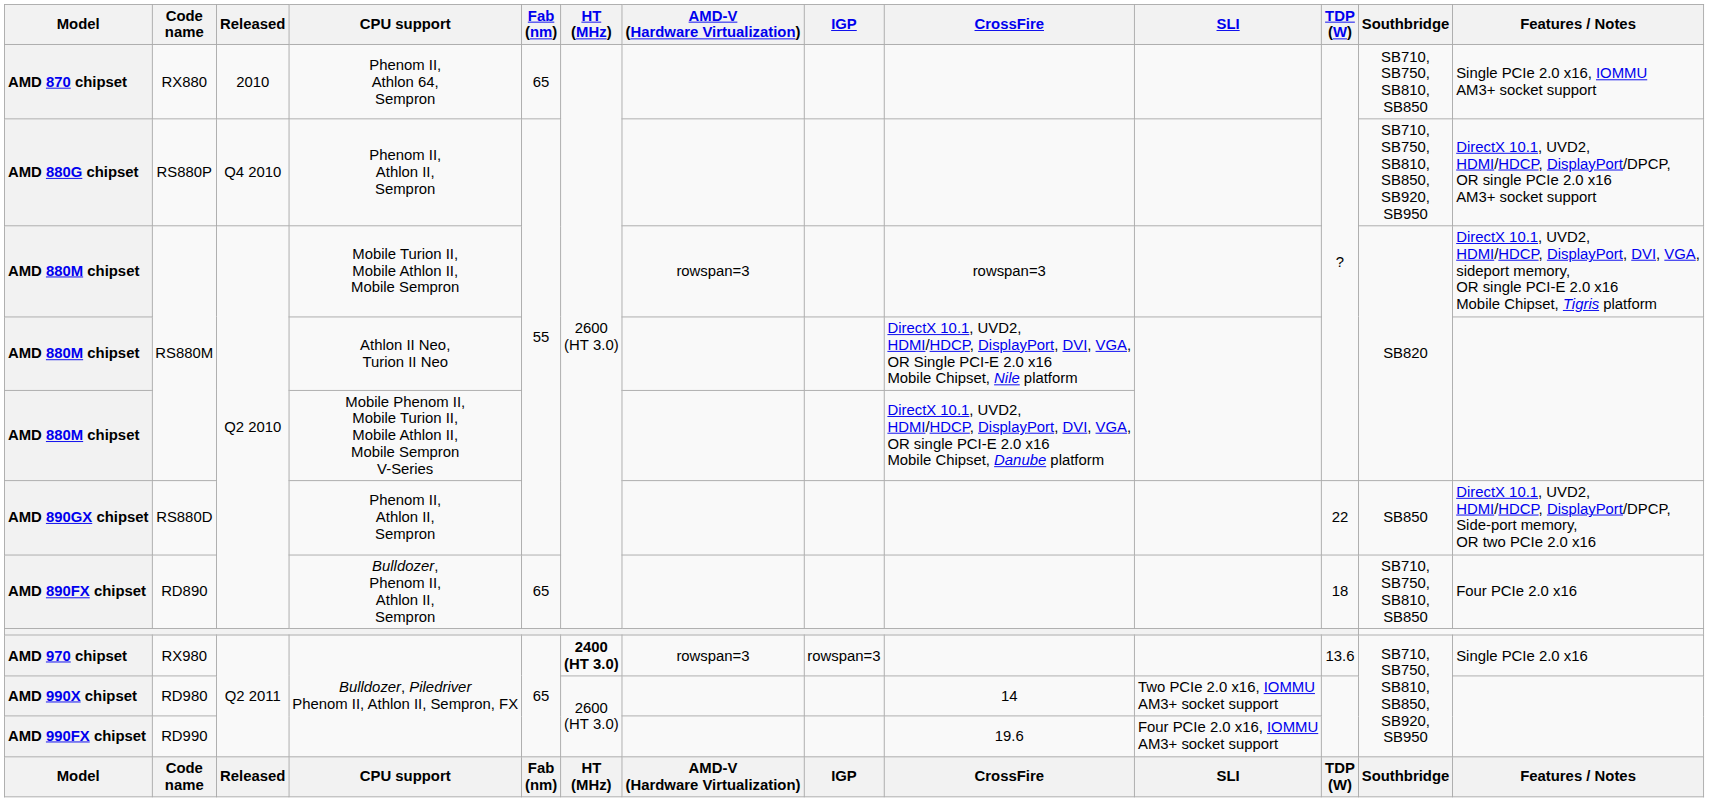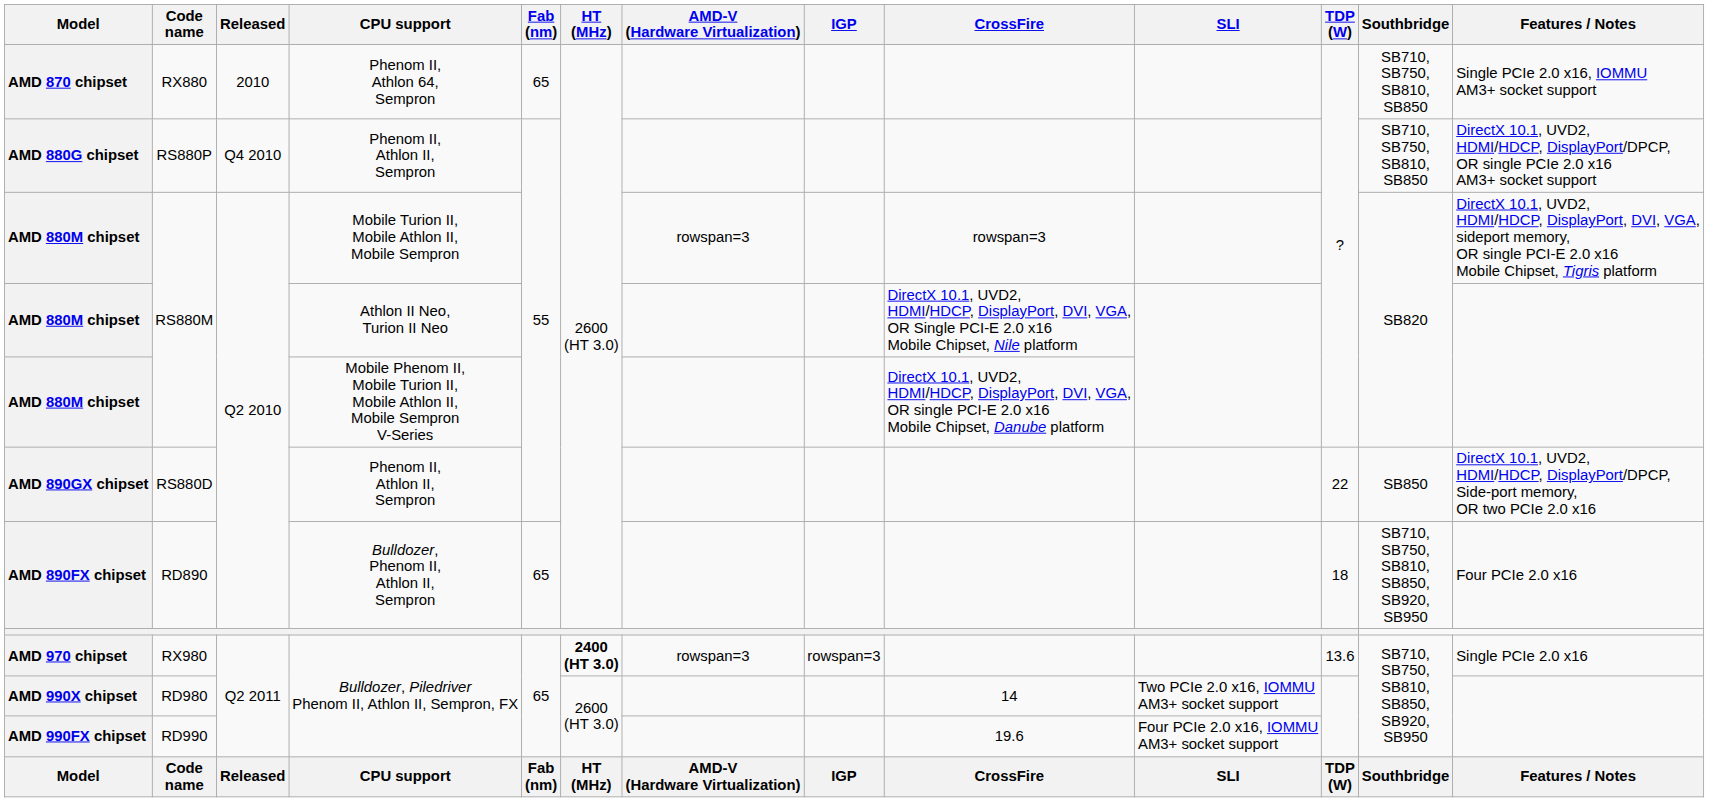(1406, 172) SB710, SB750, SB810, SB850, SB920, SB950 -> (1406, 155) SB710, SB750, SB810, SB850
(1406, 591) SB710, SB750, SB810, SB850 -> (1406, 574) SB710, SB750, SB810, SB850, SB920, SB950
